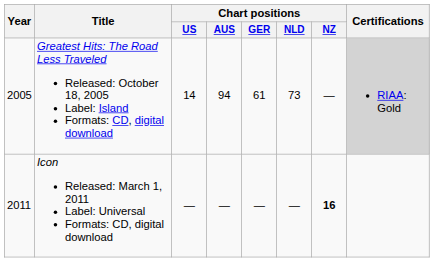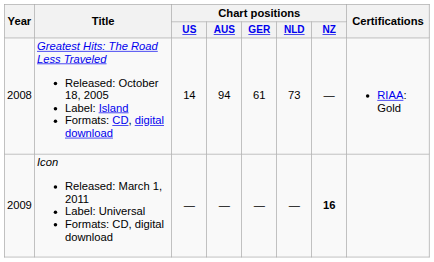(19, 96) 2005 -> (19, 96) 2008
(388, 102) lightgrey background -> (388, 102) no background
(19, 205) 2011 -> (19, 205) 2009
